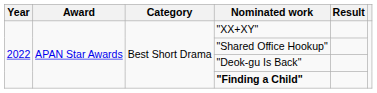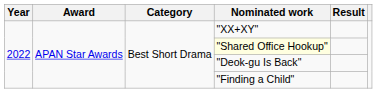(272, 46) no background -> (272, 46) lightyellow background
(260, 79) bold -> (255, 79) normal
